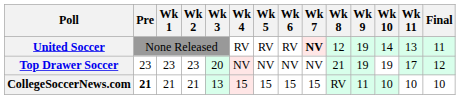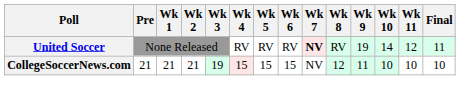(338, 46) 12 -> (338, 46) RV
(411, 46) 13 -> (411, 46) 12
- row: (69, 65)
(145, 84) bold -> (145, 65) normal
(217, 84) 13 -> (217, 65) 19
(314, 84) 15 -> (314, 65) NV
(338, 84) RV -> (338, 65) 12
